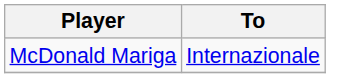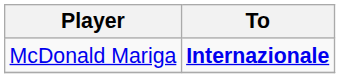(253, 55) normal -> (258, 55) bold
